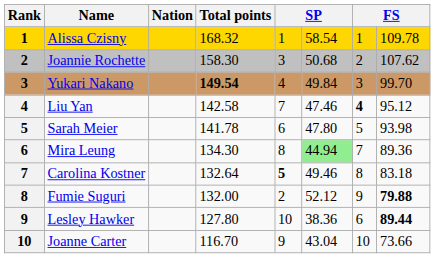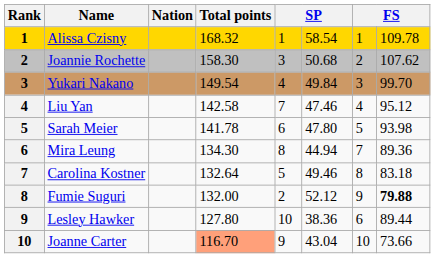(219, 83) bold -> (219, 83) normal
(359, 106) bold -> (359, 106) normal
(321, 151) lightgreen background -> (321, 151) no background
(282, 173) bold -> (282, 173) normal
(396, 219) bold -> (396, 219) normal
(219, 241) no background -> (219, 241) lightsalmon background
